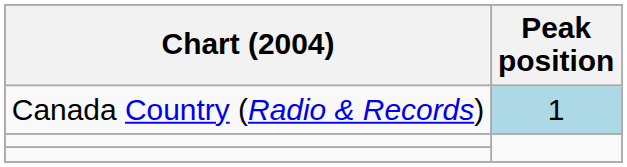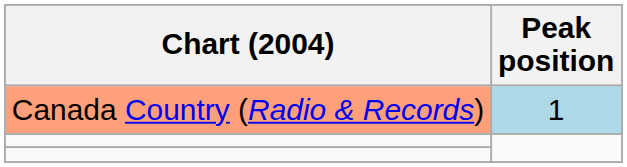(248, 109) no background -> (248, 109) lightsalmon background
